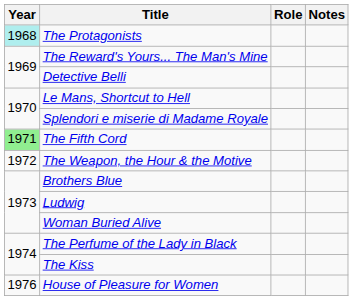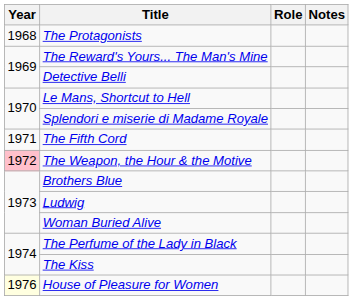(22, 35) paleturquoise background -> (22, 35) no background
(22, 139) lightgreen background -> (22, 139) no background
(22, 160) no background -> (22, 160) pink background
(22, 285) no background -> (22, 285) lightyellow background
